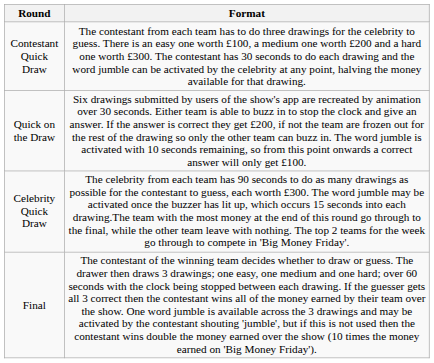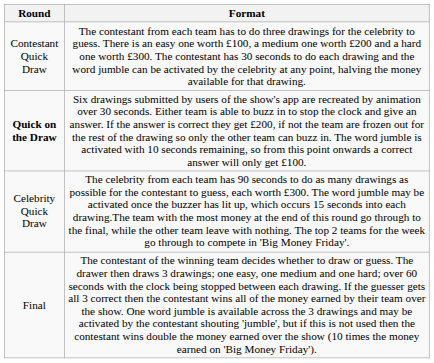(34, 130) normal -> (34, 130) bold
